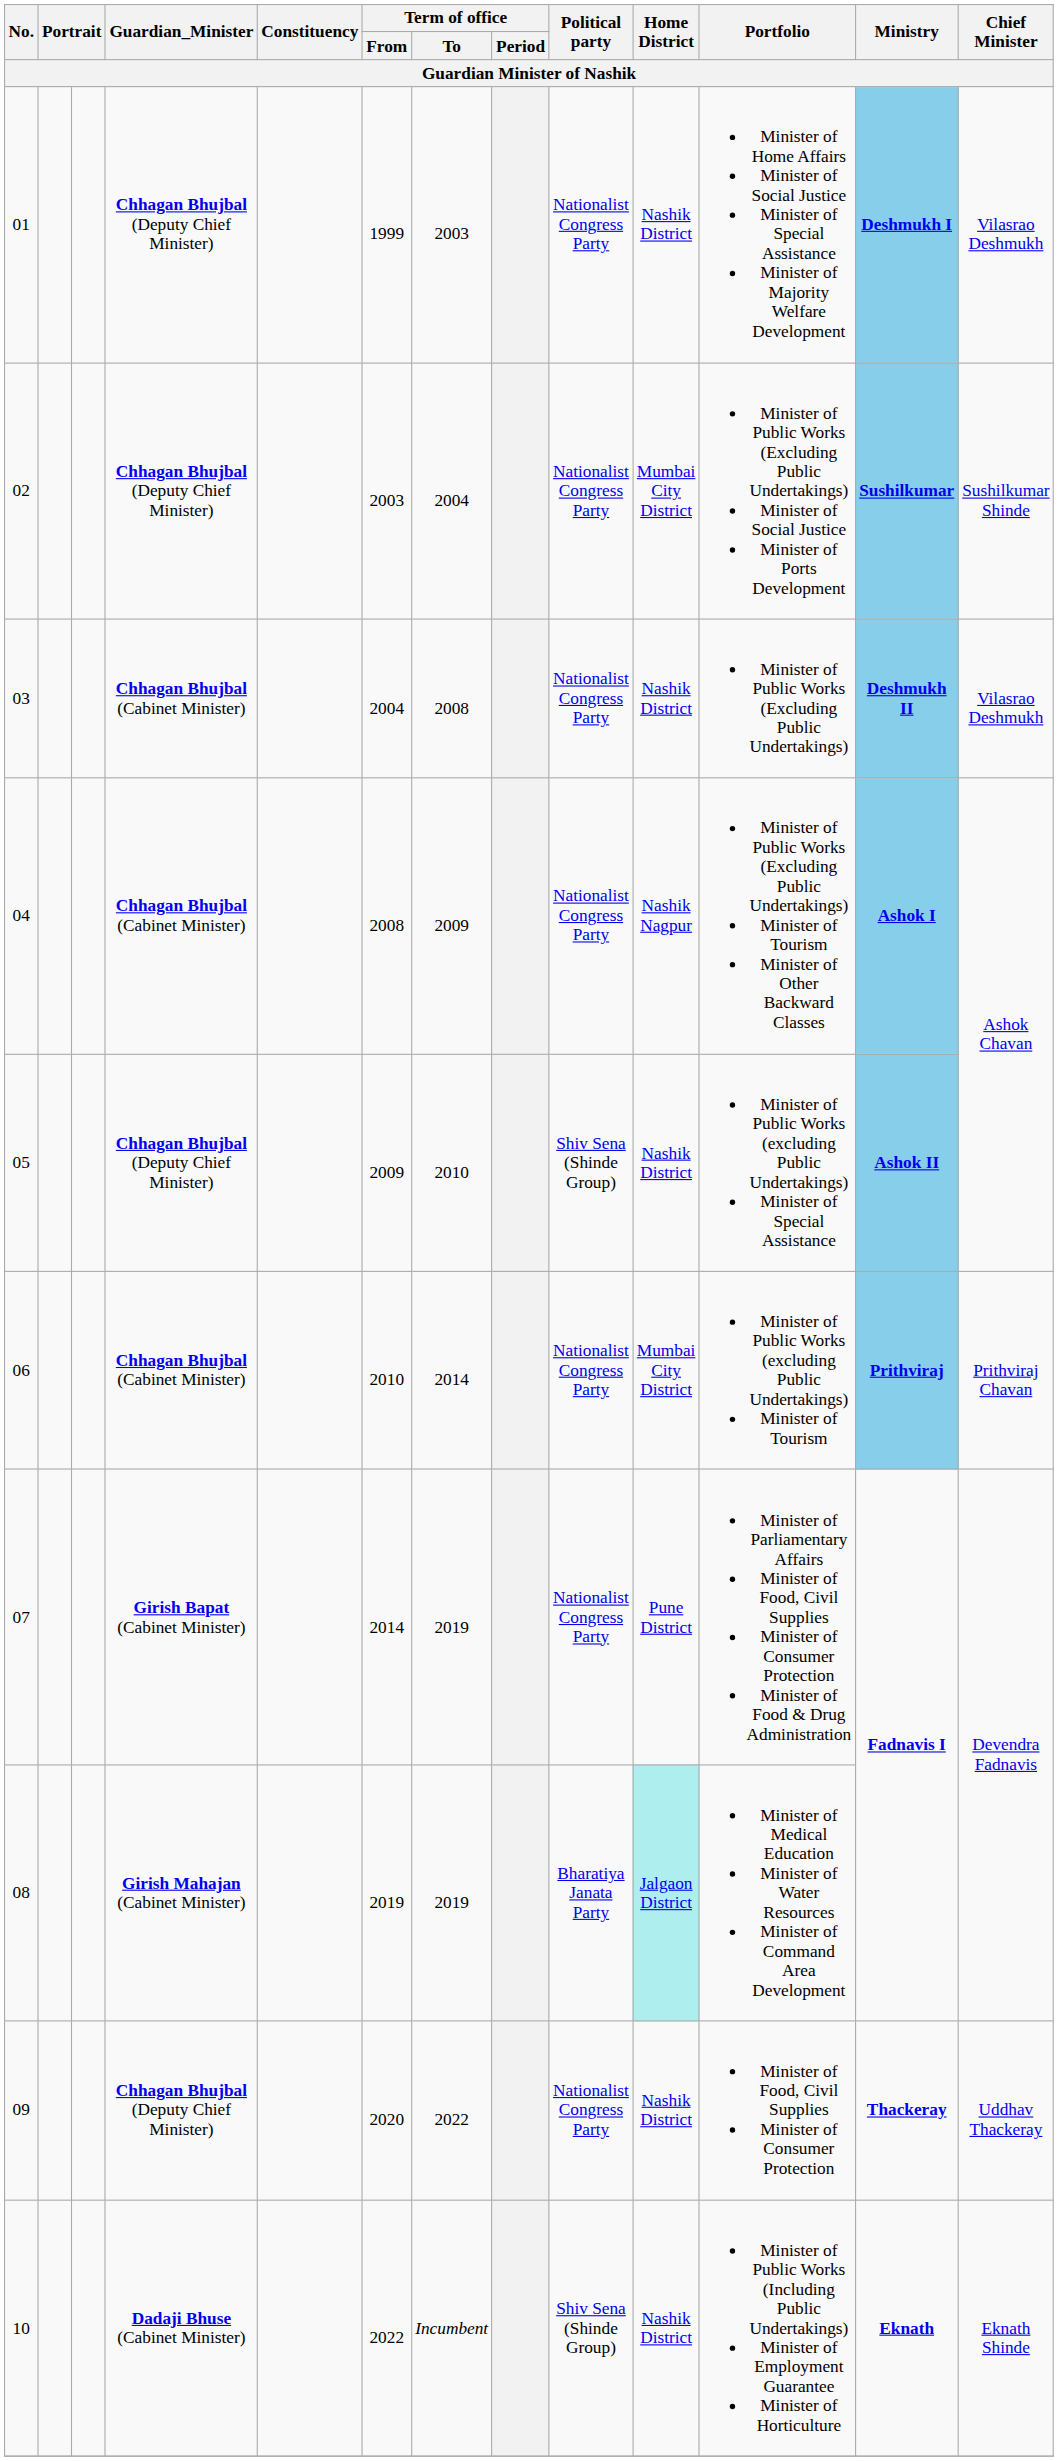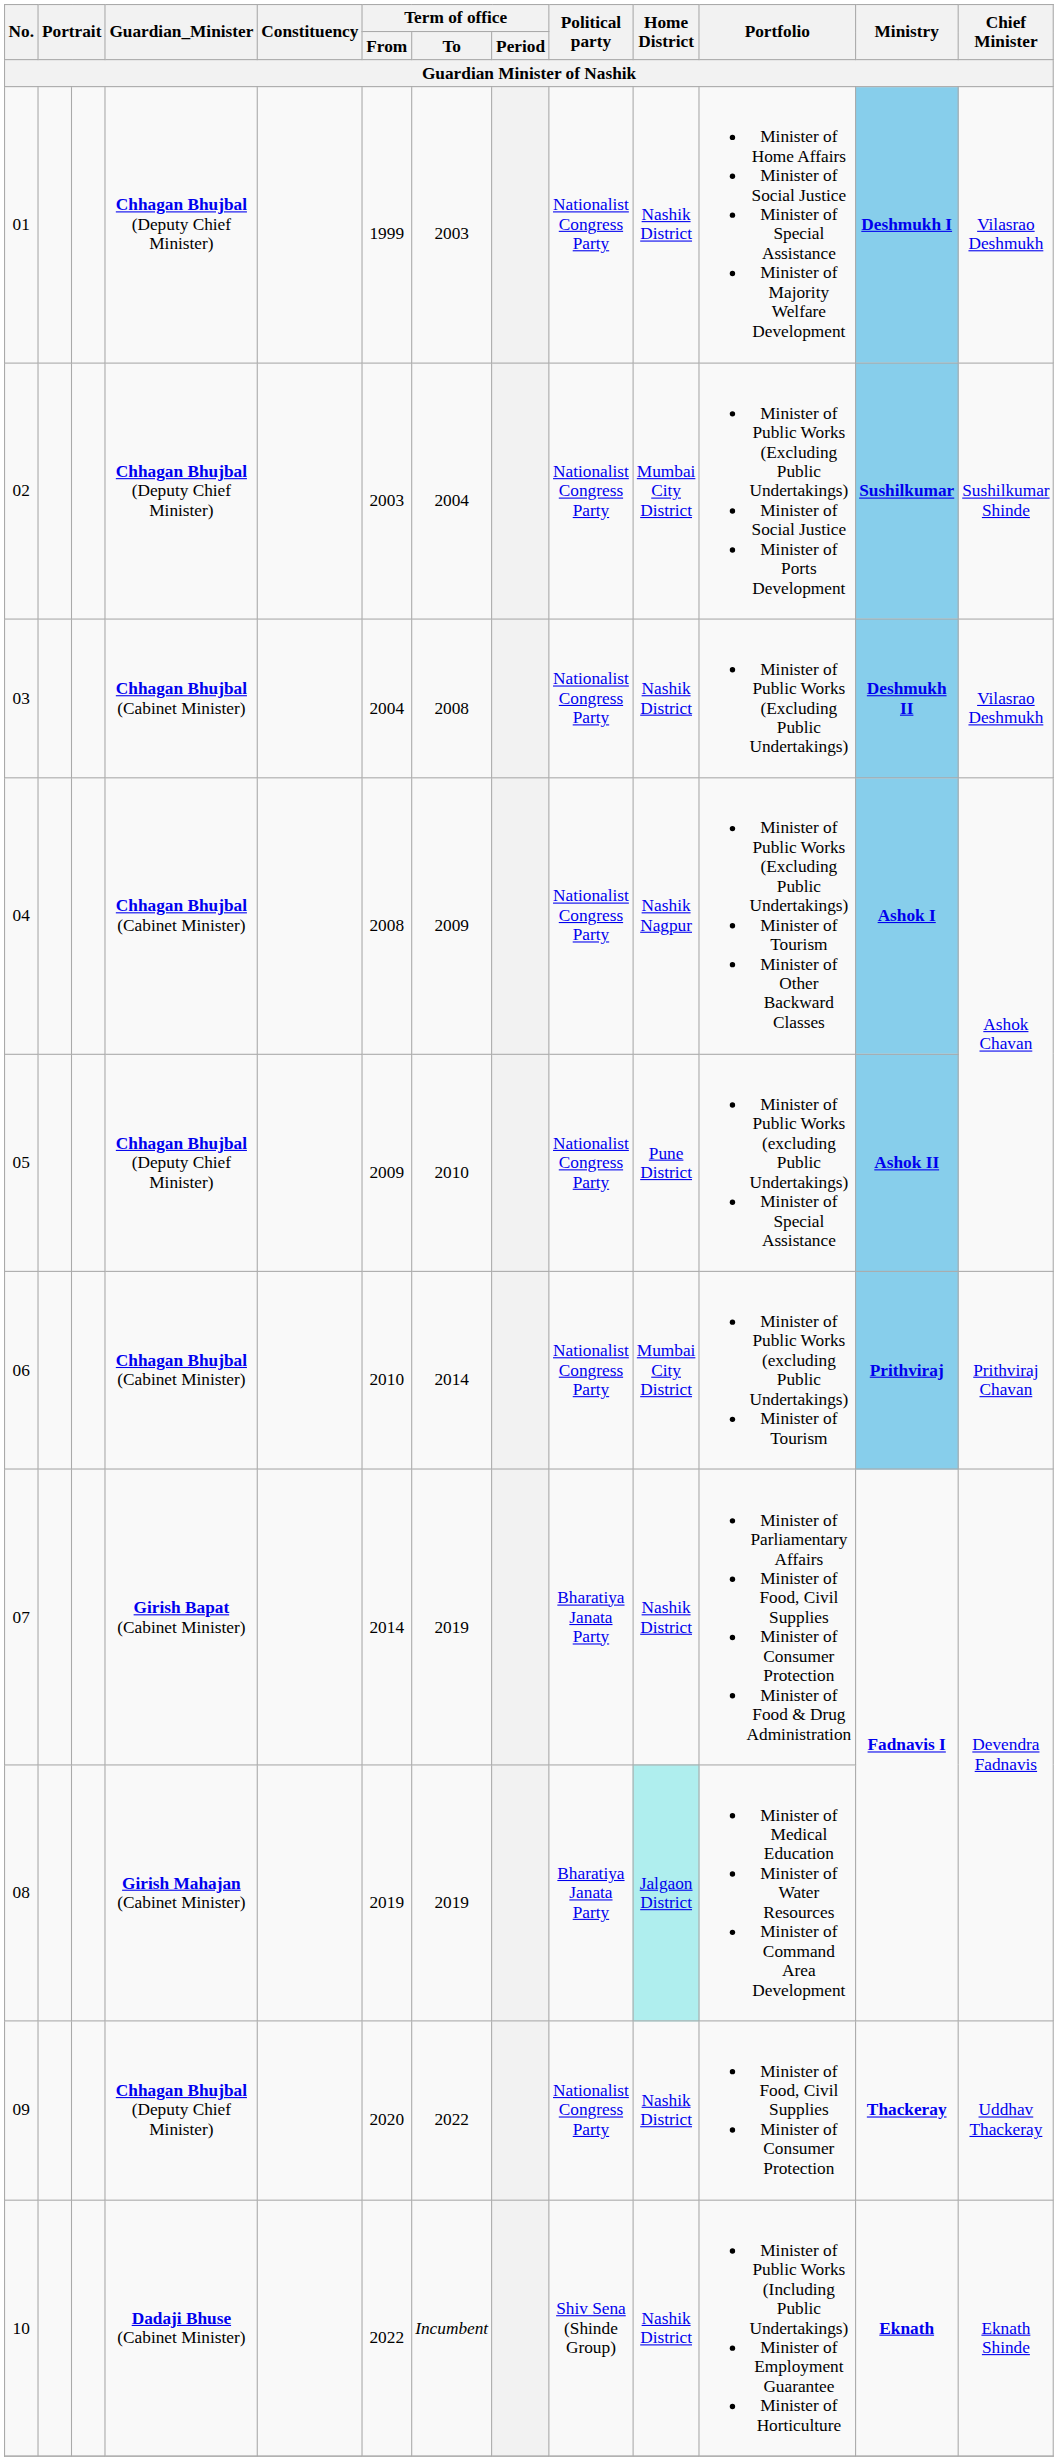(591, 1162) Shiv Sena (Shinde Group) -> (591, 1162) Nationalist Congress Party
(666, 1162) Nashik District -> (666, 1162) Pune District
(591, 1617) Nationalist Congress Party -> (591, 1617) Bharatiya Janata Party
(666, 1617) Pune District -> (666, 1617) Nashik District
